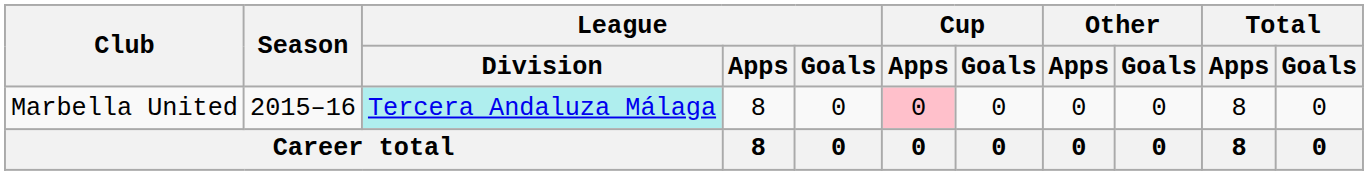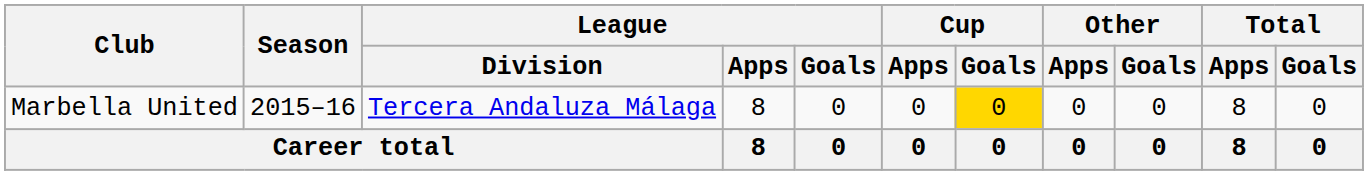(542, 108) paleturquoise background -> (542, 108) no background
(919, 108) pink background -> (919, 108) no background
(999, 108) no background -> (999, 108) gold background
